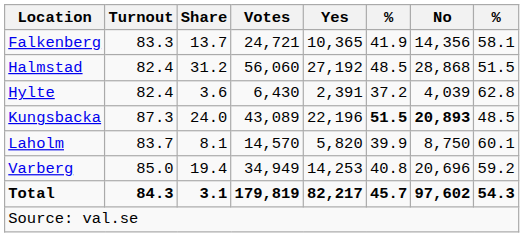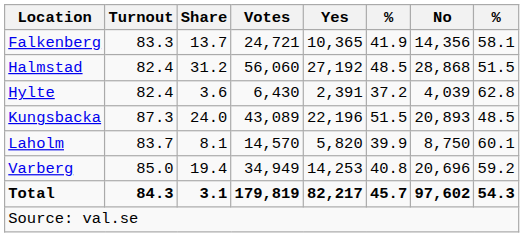(389, 118) bold -> (389, 118) normal
(442, 118) bold -> (442, 118) normal
